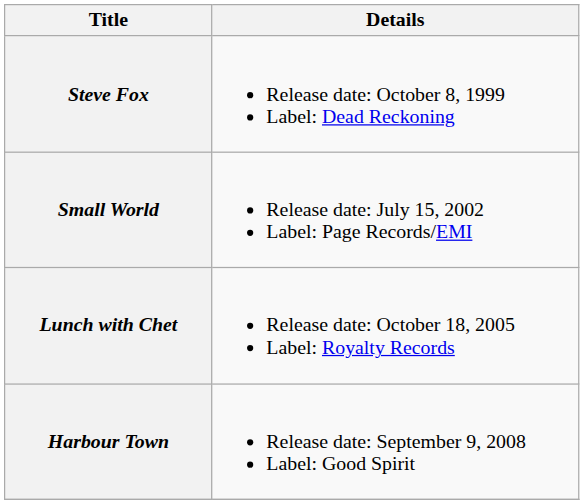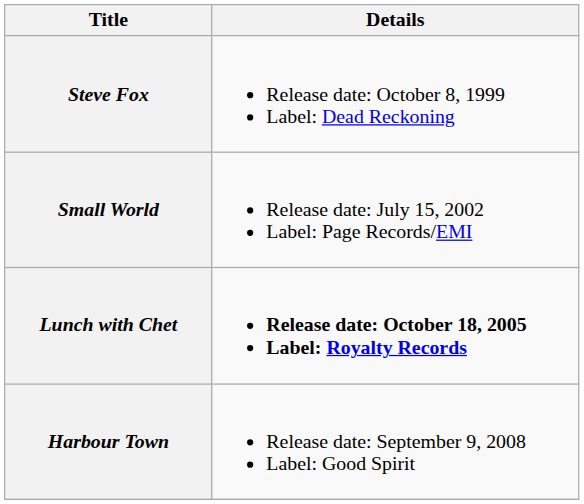(395, 337) normal -> (395, 337) bold
